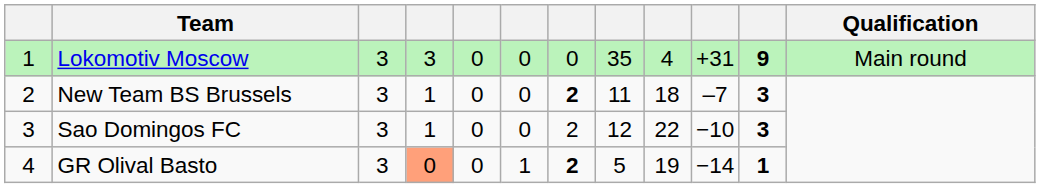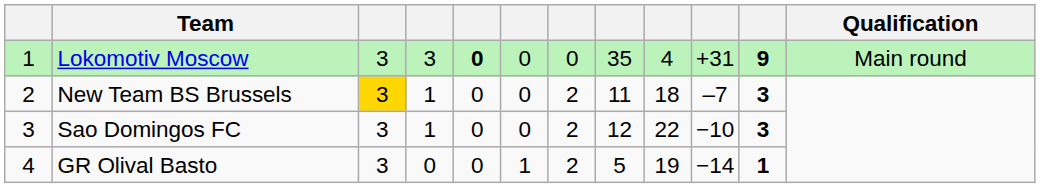(477, 58) normal -> (477, 58) bold
(382, 94) no background -> (382, 94) gold background
(572, 94) bold -> (572, 94) normal
(430, 165) lightsalmon background -> (430, 165) no background
(572, 165) bold -> (572, 165) normal
